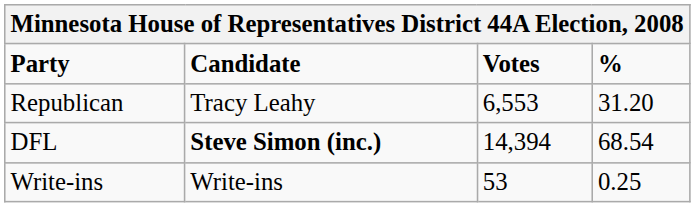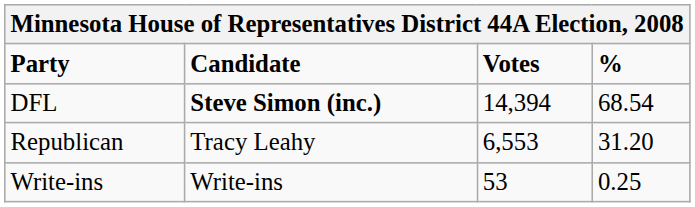rows swapped: (34, 142) <-> (67, 102)
